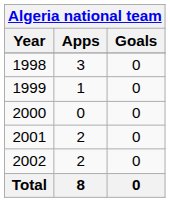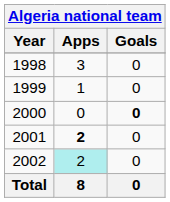(136, 112) normal -> (136, 112) bold
(81, 137) normal -> (81, 137) bold
(81, 161) no background -> (81, 161) paleturquoise background
